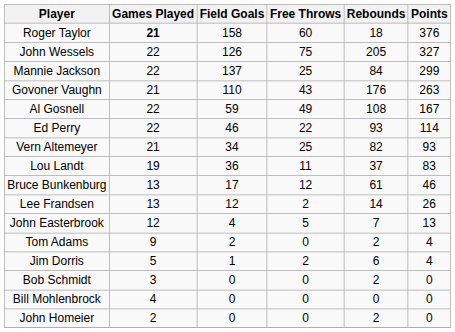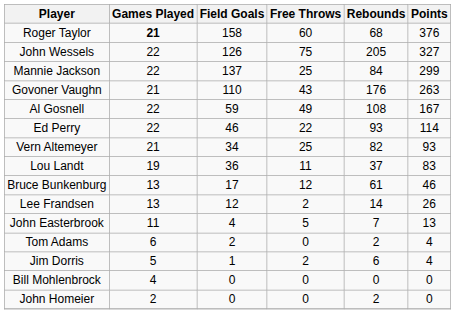(376, 33) 18 -> (376, 33) 68
(153, 223) 12 -> (153, 223) 11
(153, 242) 9 -> (153, 242) 6
- row: (57, 280)
